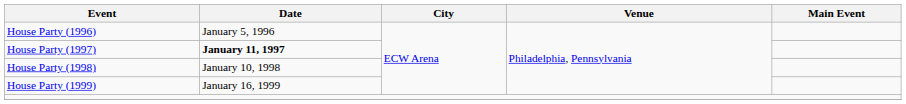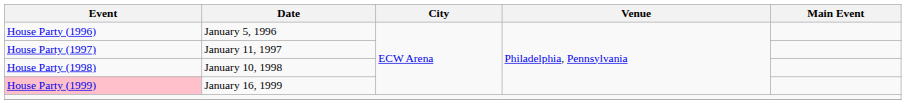(243, 49) bold -> (243, 49) normal
(51, 85) no background -> (51, 85) pink background
